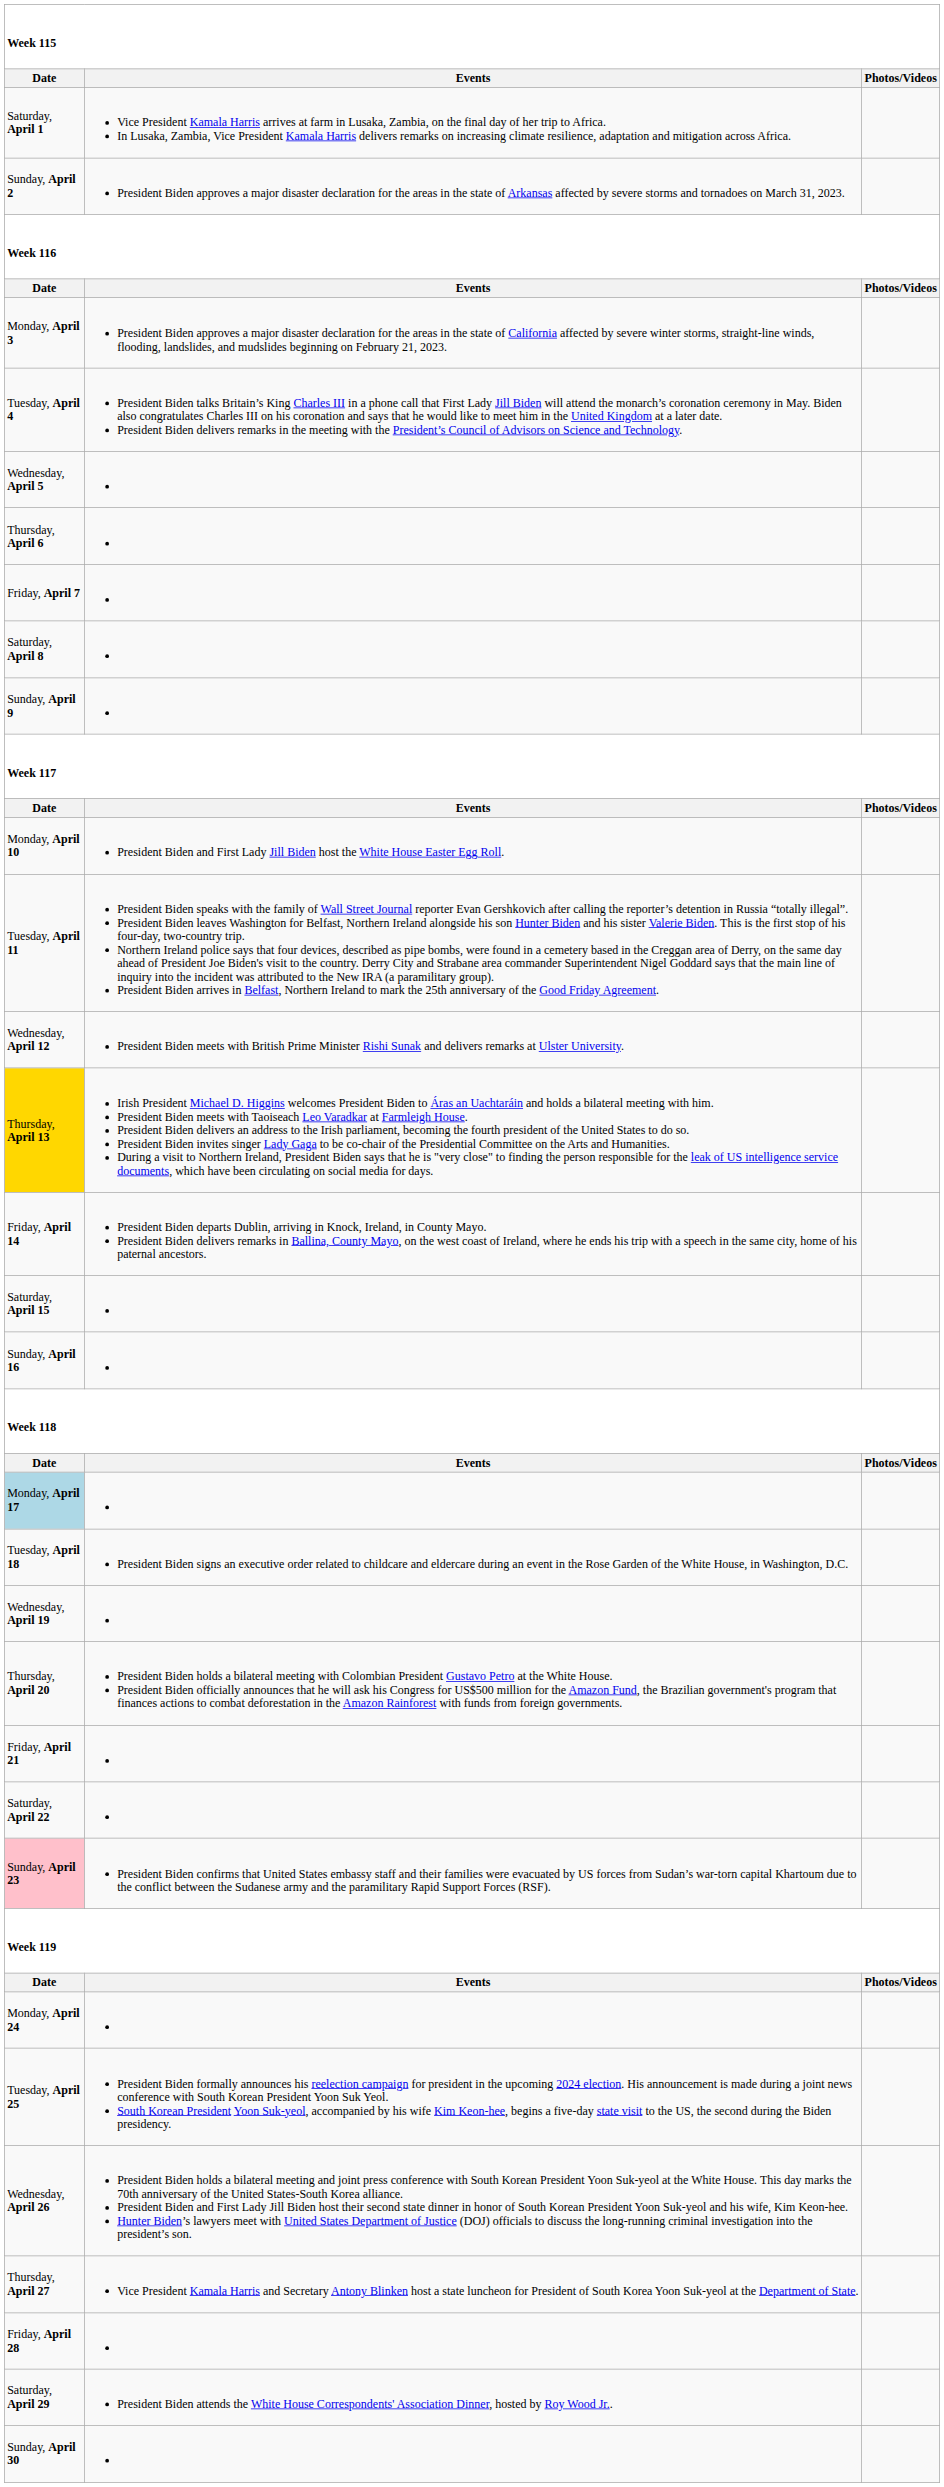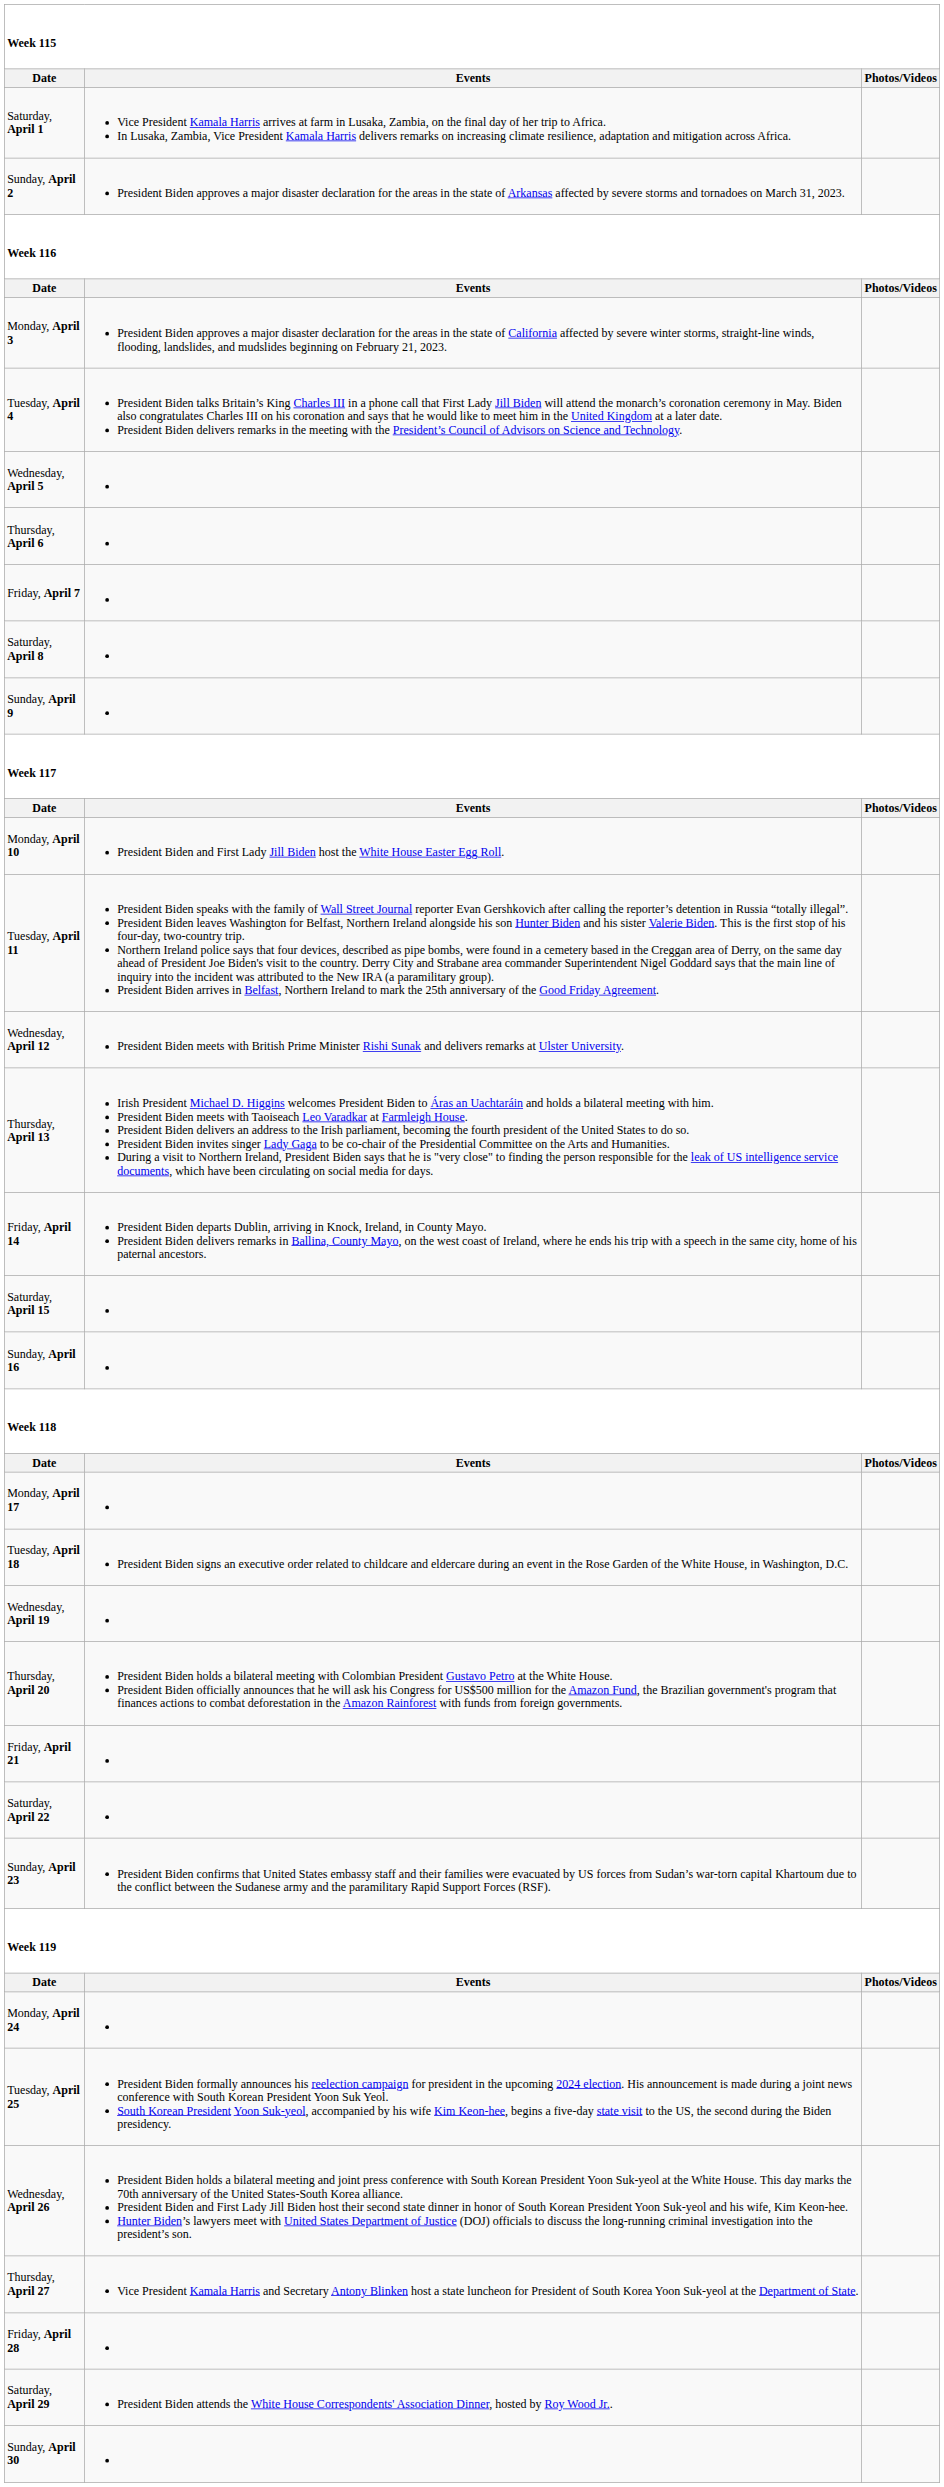(31, 1130) gold background -> (31, 1130) no background
(43, 1500) lightblue background -> (43, 1500) no background
(41, 1873) pink background -> (41, 1873) no background
